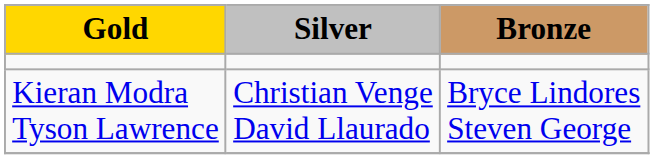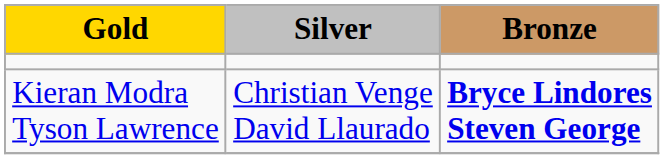(544, 110) normal -> (550, 110) bold
